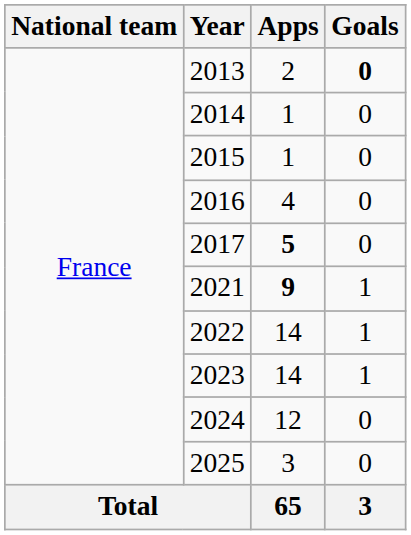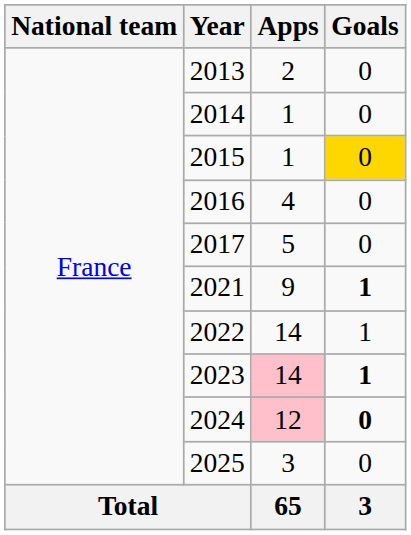(365, 69) bold -> (365, 69) normal
(365, 157) no background -> (365, 157) gold background
(288, 244) bold -> (288, 244) normal
(288, 288) bold -> (288, 288) normal
(365, 288) normal -> (365, 288) bold
(288, 375) no background -> (288, 375) pink background
(365, 375) normal -> (365, 375) bold
(288, 419) no background -> (288, 419) pink background
(365, 419) normal -> (365, 419) bold
